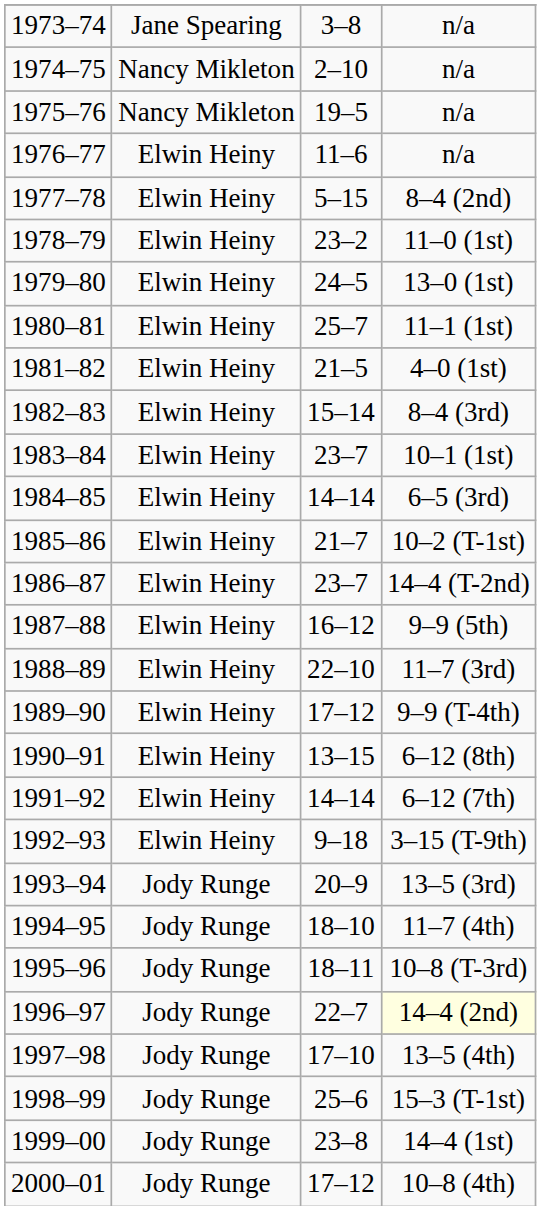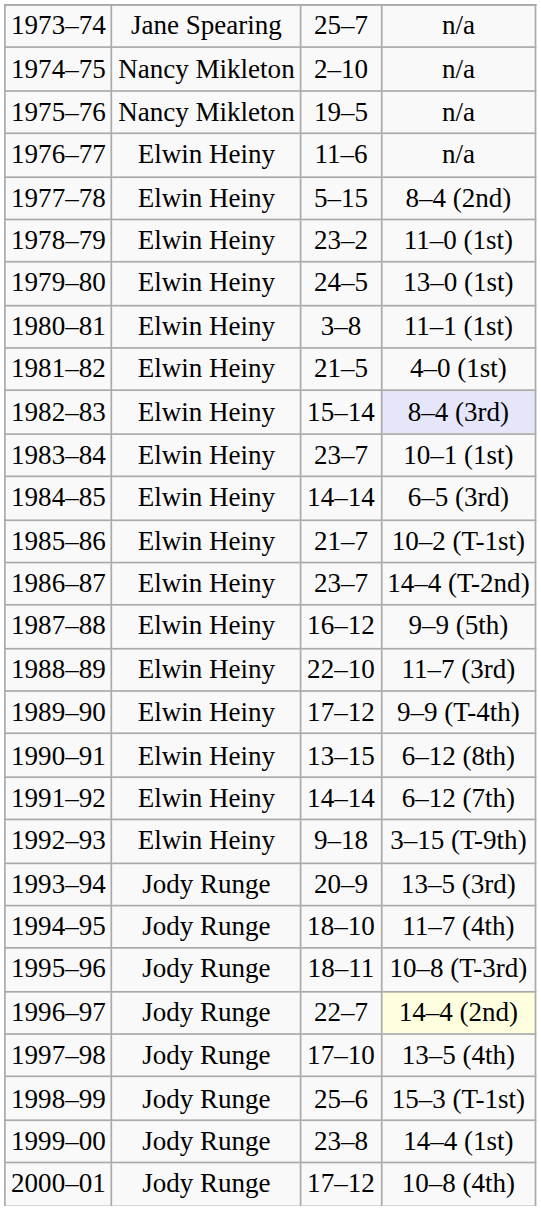(341, 25) 3–8 -> (341, 25) 25–7
(341, 326) 25–7 -> (341, 326) 3–8
(458, 411) no background -> (458, 411) lavender background
